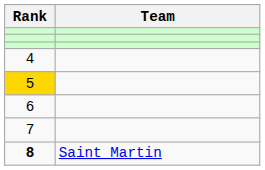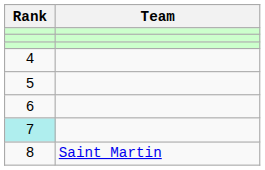(30, 83) gold background -> (30, 83) no background
(30, 130) no background -> (30, 130) paleturquoise background
(30, 153) bold -> (30, 153) normal
